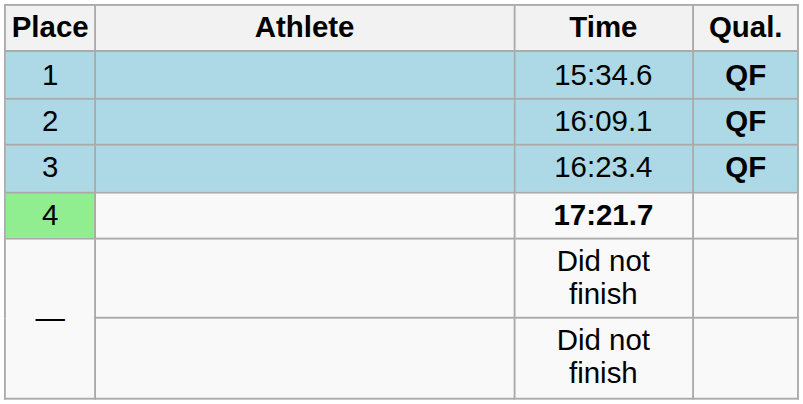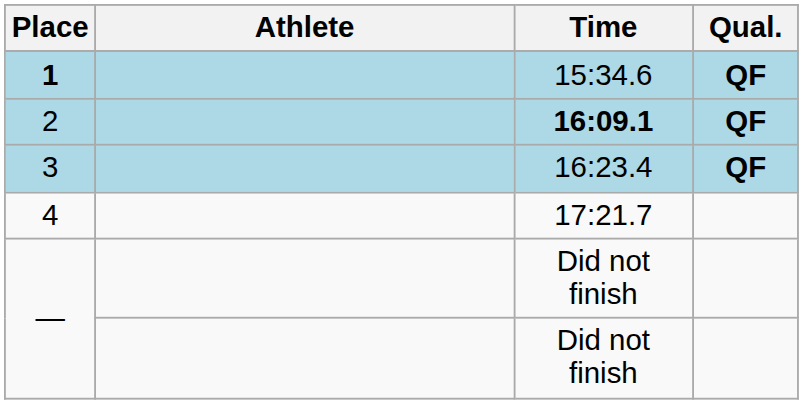(50, 74) normal -> (50, 74) bold
(603, 121) normal -> (603, 121) bold
(50, 214) lightgreen background -> (50, 214) no background
(603, 214) bold -> (603, 214) normal
